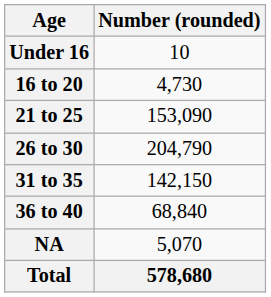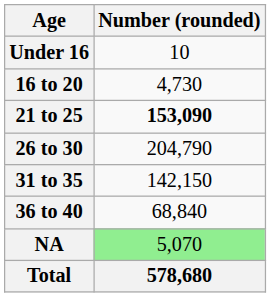(179, 116) normal -> (179, 116) bold
(179, 244) no background -> (179, 244) lightgreen background
